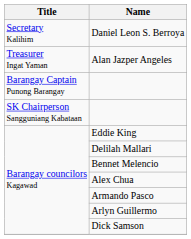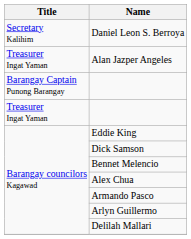(44, 112) SK Chairperson Sangguniang Kabataan -> (27, 112) Treasurer Ingat Yaman
(121, 149) Delilah Mallari -> (118, 149) Dick Samson
(118, 226) Dick Samson -> (121, 226) Delilah Mallari
